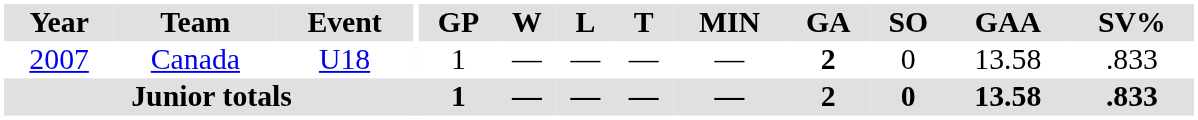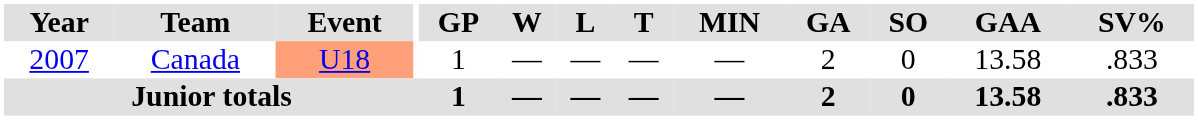(345, 59) no background -> (345, 59) lightsalmon background
(828, 59) bold -> (828, 59) normal
